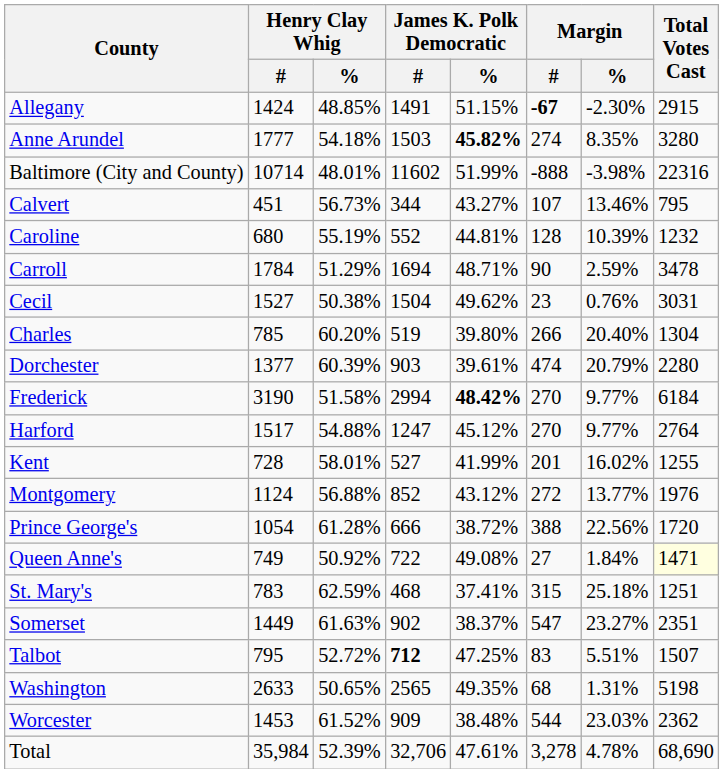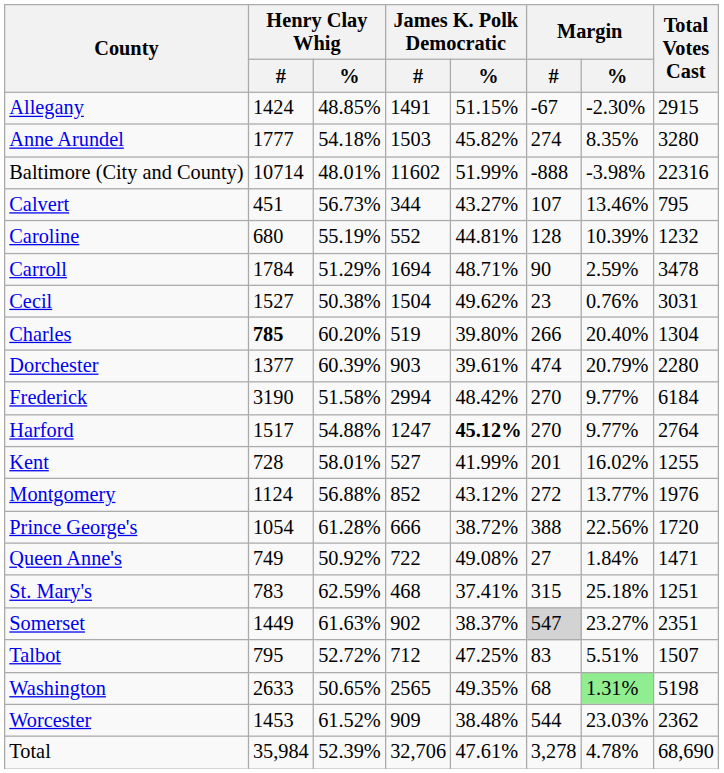(544, 107) bold -> (544, 107) normal
(488, 140) bold -> (487, 140) normal
(268, 333) normal -> (268, 333) bold
(488, 397) bold -> (487, 397) normal
(487, 430) normal -> (488, 430) bold
(678, 559) lightyellow background -> (678, 559) no background
(546, 623) no background -> (546, 623) lightgrey background
(405, 655) bold -> (405, 655) normal
(612, 687) no background -> (612, 687) lightgreen background
